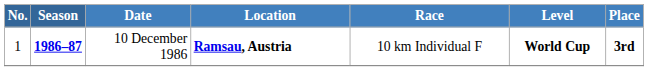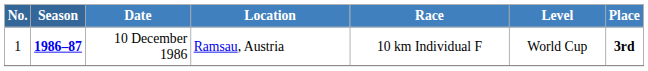(243, 46) bold -> (239, 46) normal
(557, 46) bold -> (557, 46) normal
